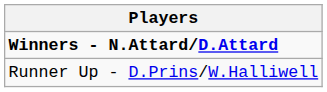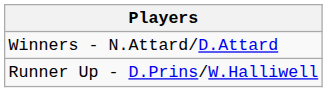(143, 45) bold -> (143, 45) normal
